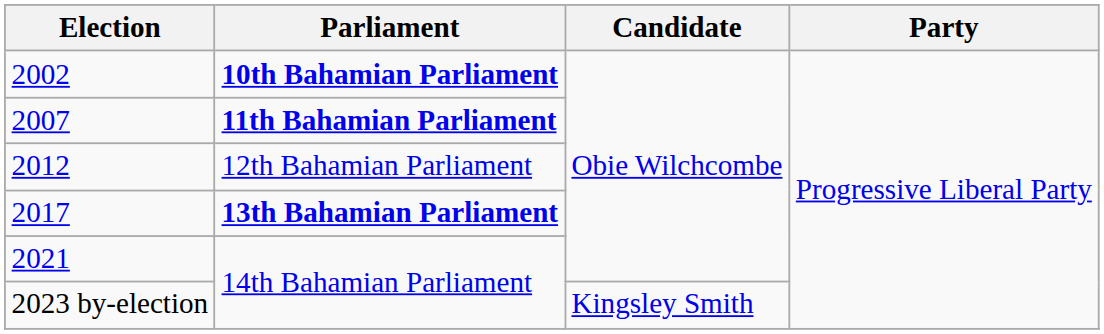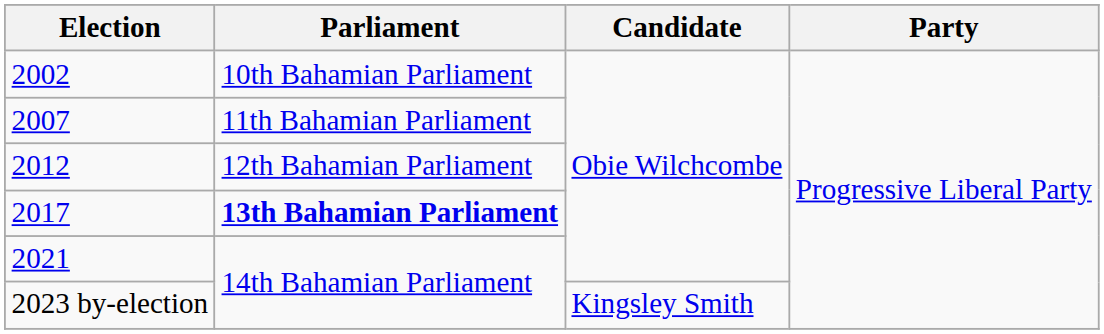(390, 73) bold -> (377, 73) normal
(389, 119) bold -> (376, 119) normal
